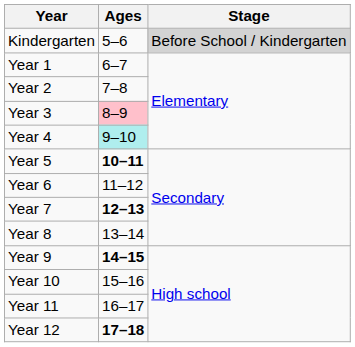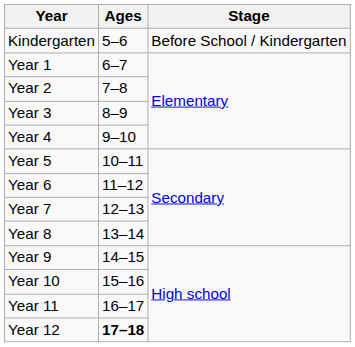(249, 40) lightgrey background -> (249, 40) no background
(115, 112) pink background -> (115, 112) no background
(119, 137) paleturquoise background -> (119, 137) no background
(123, 161) bold -> (123, 161) normal
(123, 209) bold -> (123, 209) normal
(123, 257) bold -> (123, 257) normal
